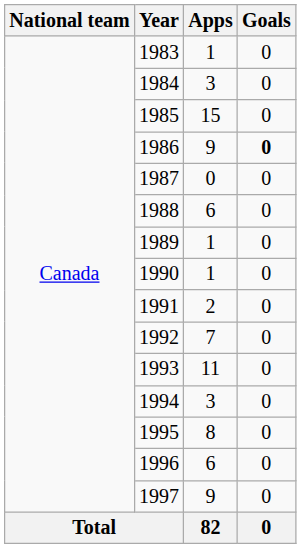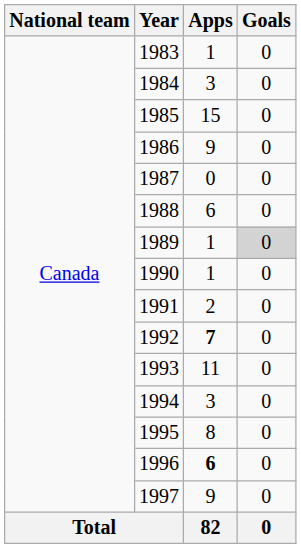(266, 147) bold -> (266, 147) normal
(266, 242) no background -> (266, 242) lightgrey background
(210, 337) normal -> (210, 337) bold
(210, 464) normal -> (210, 464) bold
